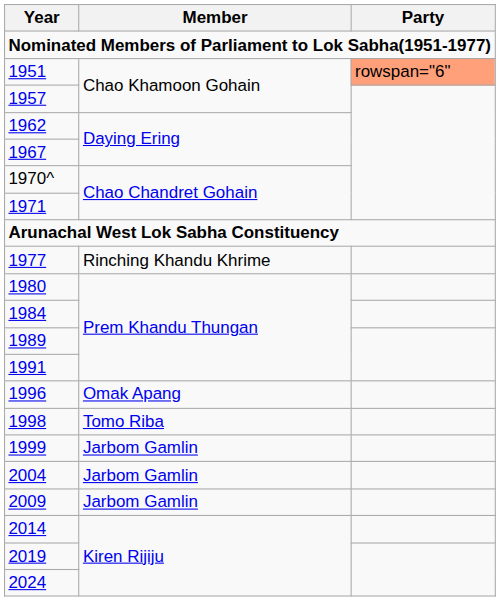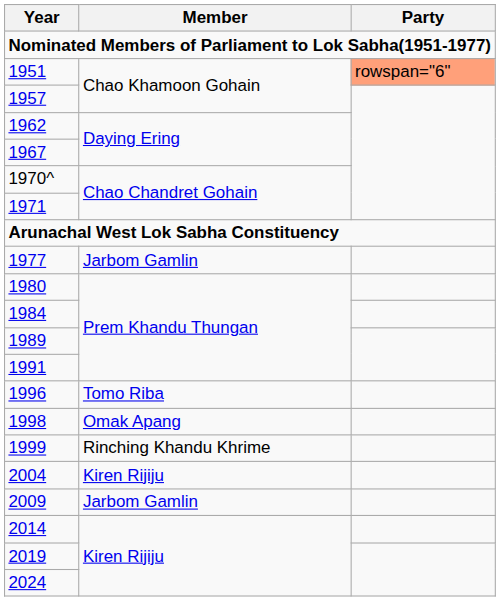(177, 260) Rinching Khandu Khrime -> (140, 260) Jarbom Gamlin
(132, 394) Omak Apang -> (123, 394) Tomo Riba
(123, 421) Tomo Riba -> (132, 421) Omak Apang
(140, 448) Jarbom Gamlin -> (177, 448) Rinching Khandu Khrime
(140, 475) Jarbom Gamlin -> (123, 475) Kiren Rijiju
